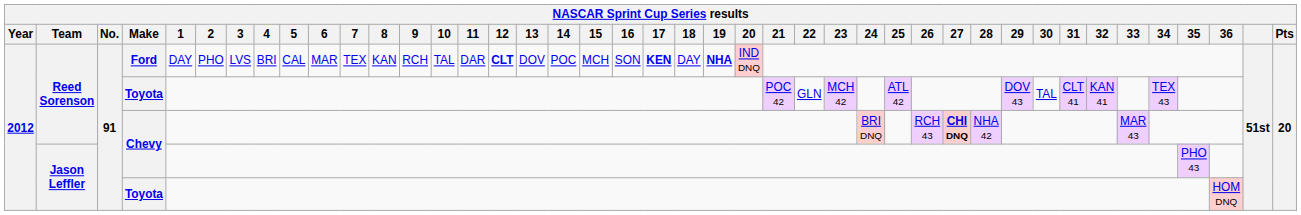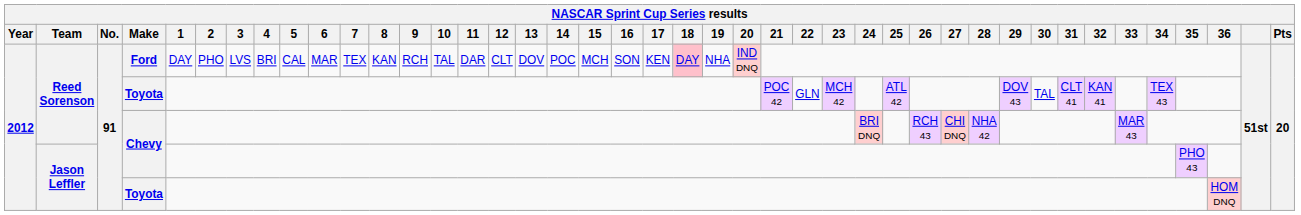(502, 60) bold -> (502, 60) normal
(659, 60) bold -> (658, 60) normal
(689, 60) no background -> (688, 60) pink background
(719, 60) bold -> (718, 60) normal
(957, 127) bold -> (955, 127) normal
